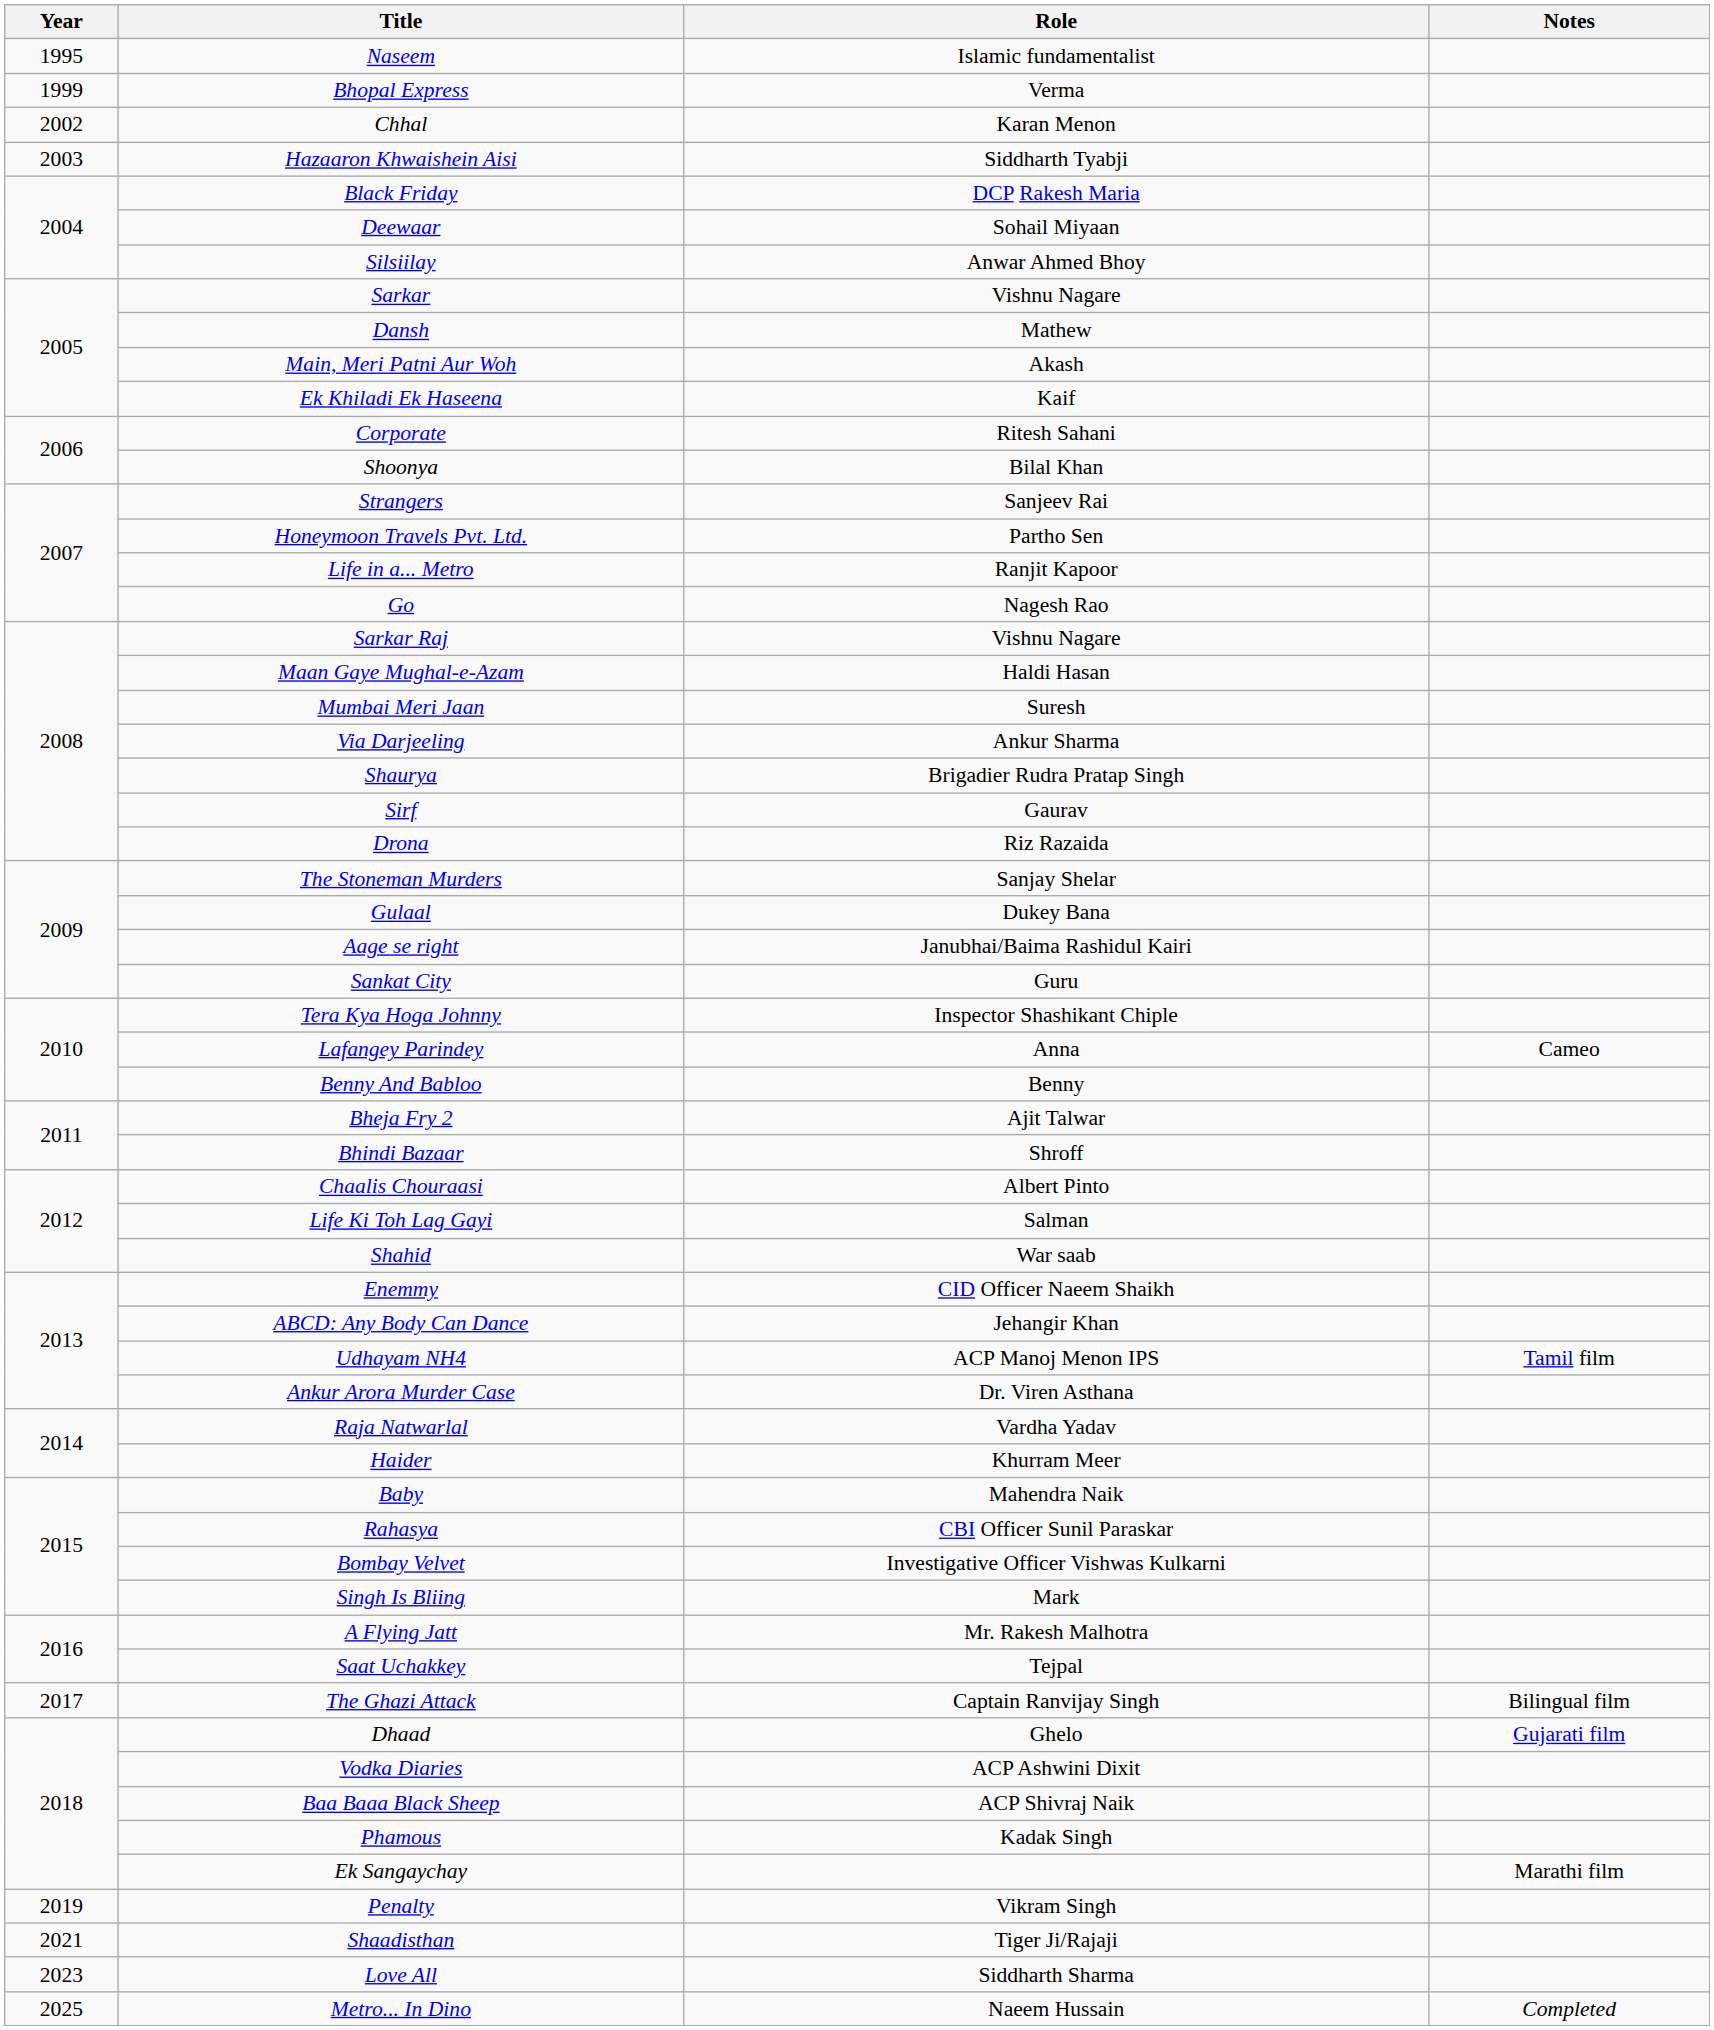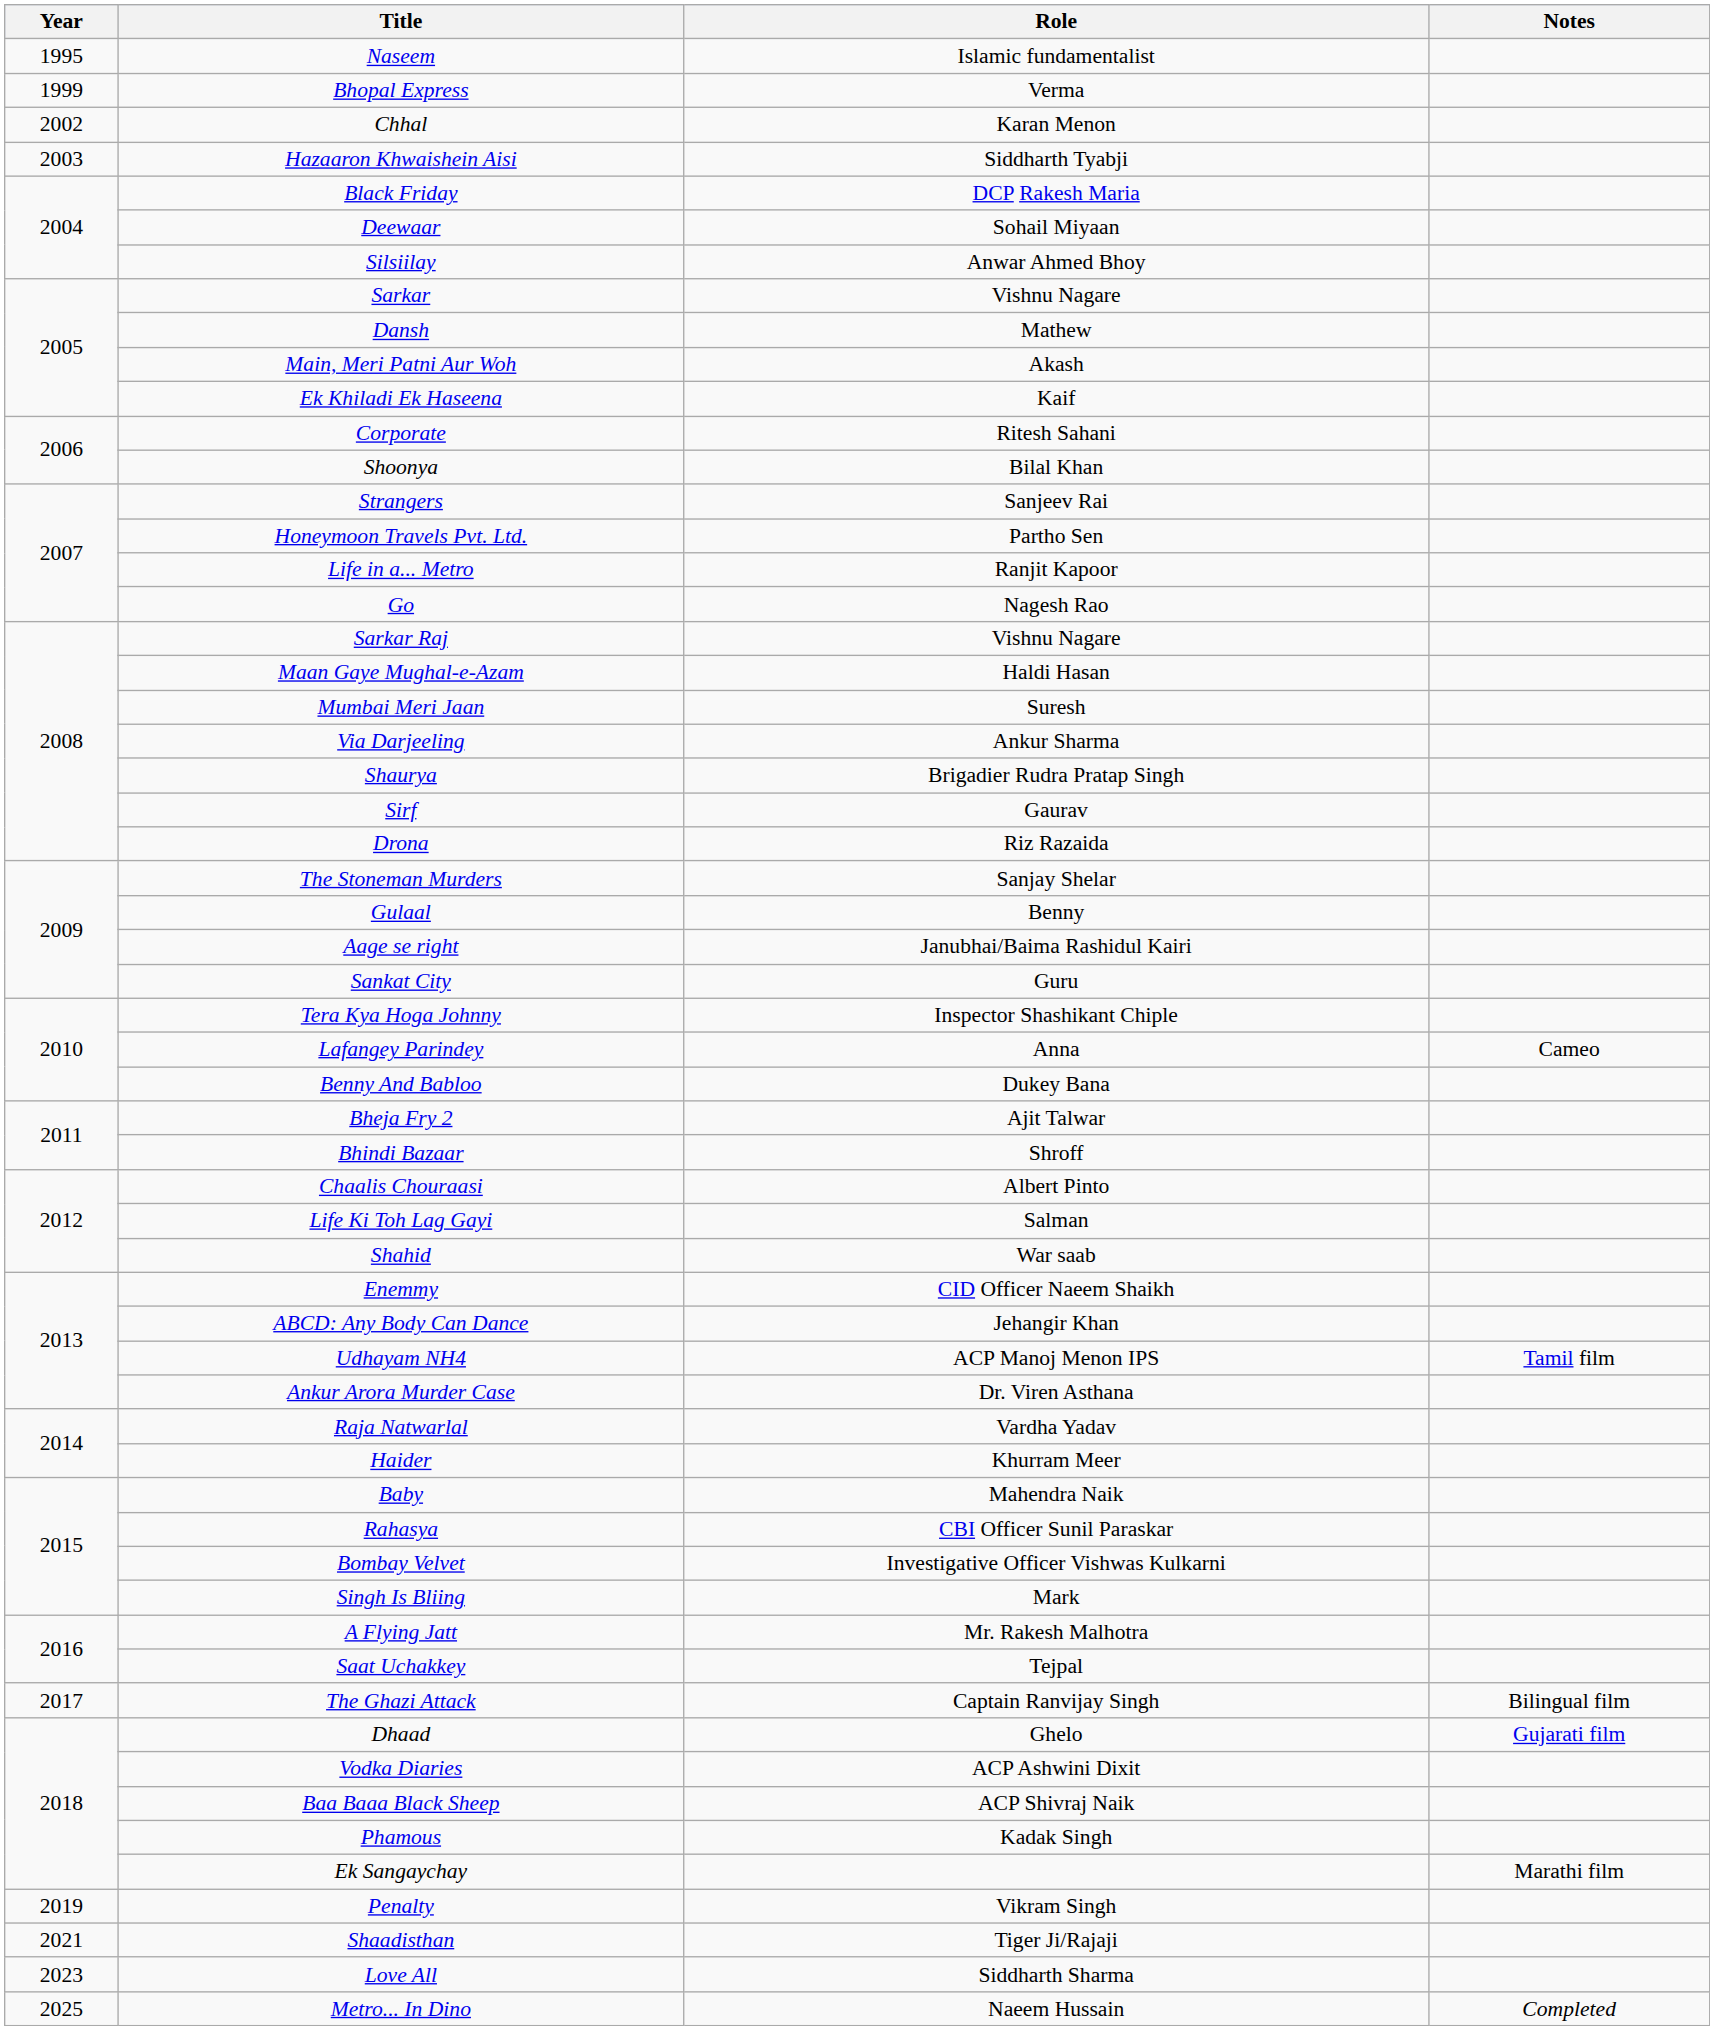(1056, 912) Dukey Bana -> (1056, 912) Benny
(1056, 1083) Benny -> (1056, 1083) Dukey Bana
